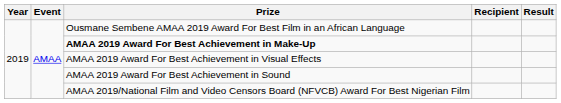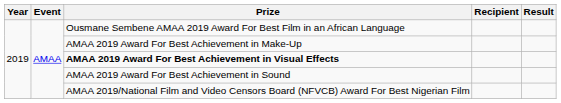(191, 43) bold -> (184, 43) normal
(194, 59) normal -> (202, 59) bold
